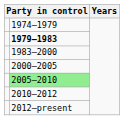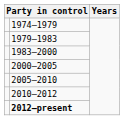(34, 39) bold -> (34, 39) normal
(34, 80) lightgreen background -> (34, 80) no background
(42, 108) normal -> (42, 108) bold
